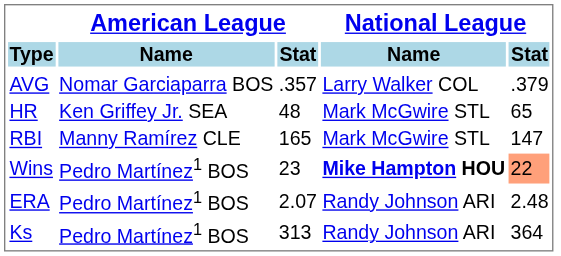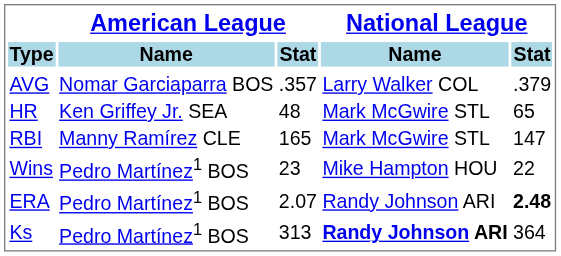(414, 168) bold -> (410, 168) normal
(521, 168) lightsalmon background -> (524, 168) no background
(530, 201) normal -> (532, 201) bold
(409, 233) normal -> (415, 233) bold
